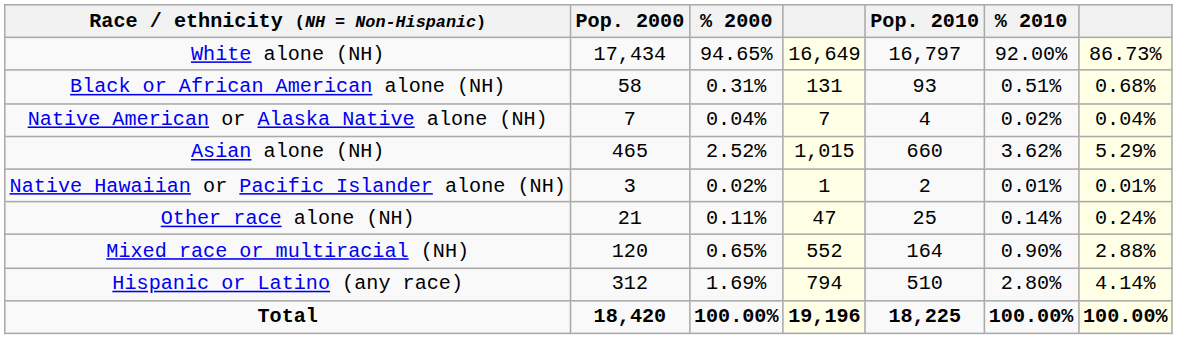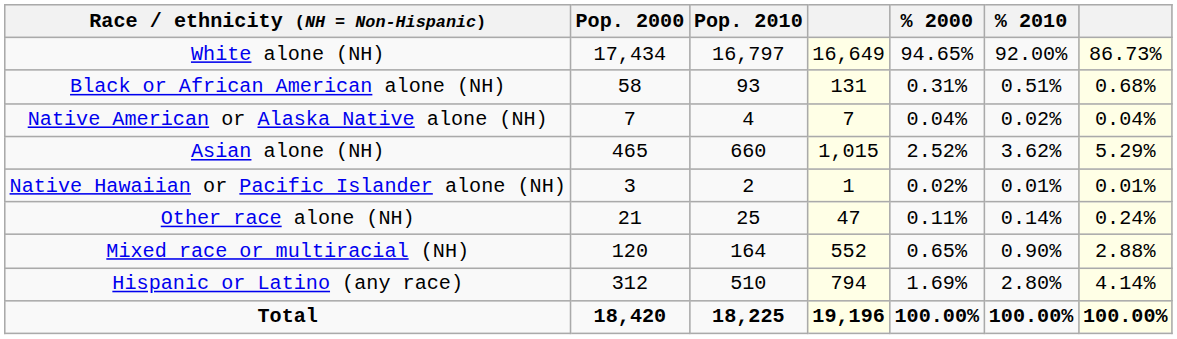columns swapped: (925, 21) <-> (736, 21)
